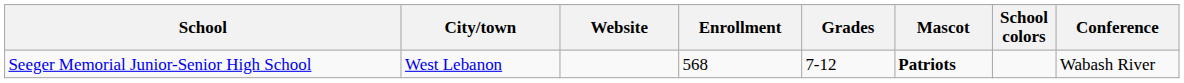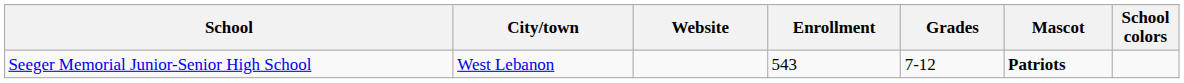- column: (1117, 27)
(695, 63) 568 -> (784, 63) 543
